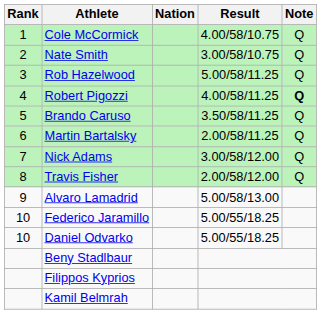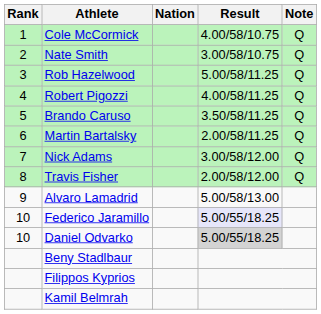(299, 95) bold -> (299, 95) normal
(240, 217) no background -> (240, 217) lavender background
(240, 237) no background -> (240, 237) lightgrey background
